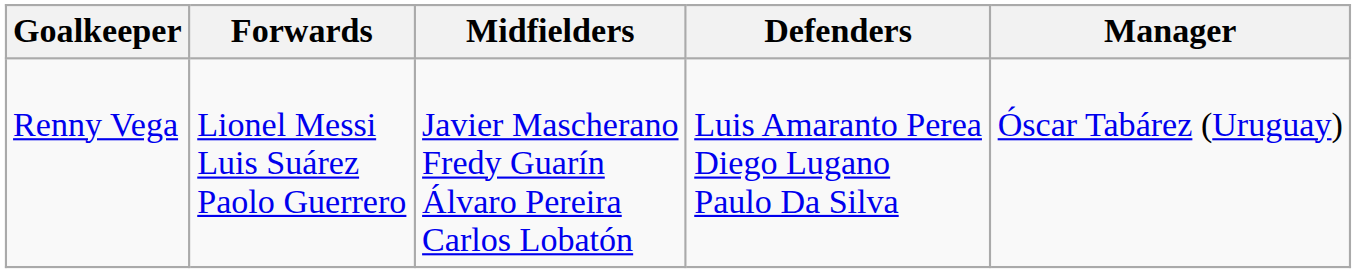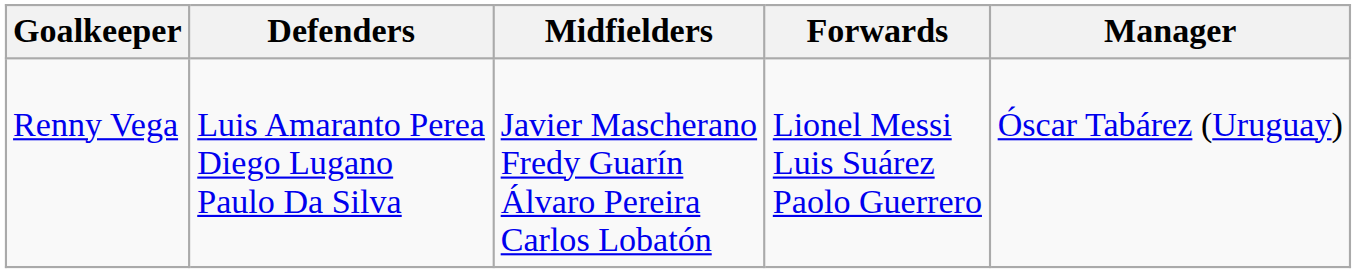columns swapped: (838, 31) <-> (302, 31)
